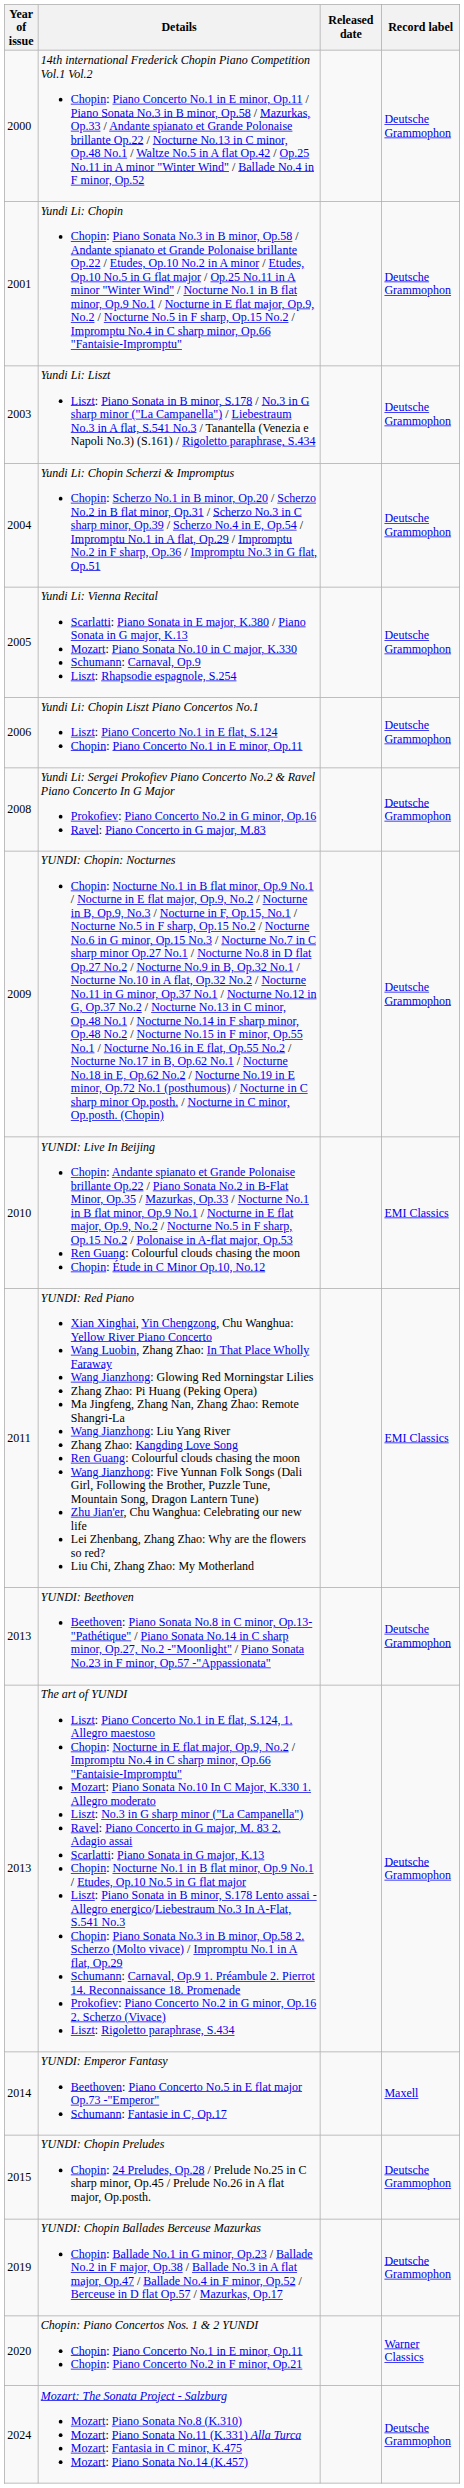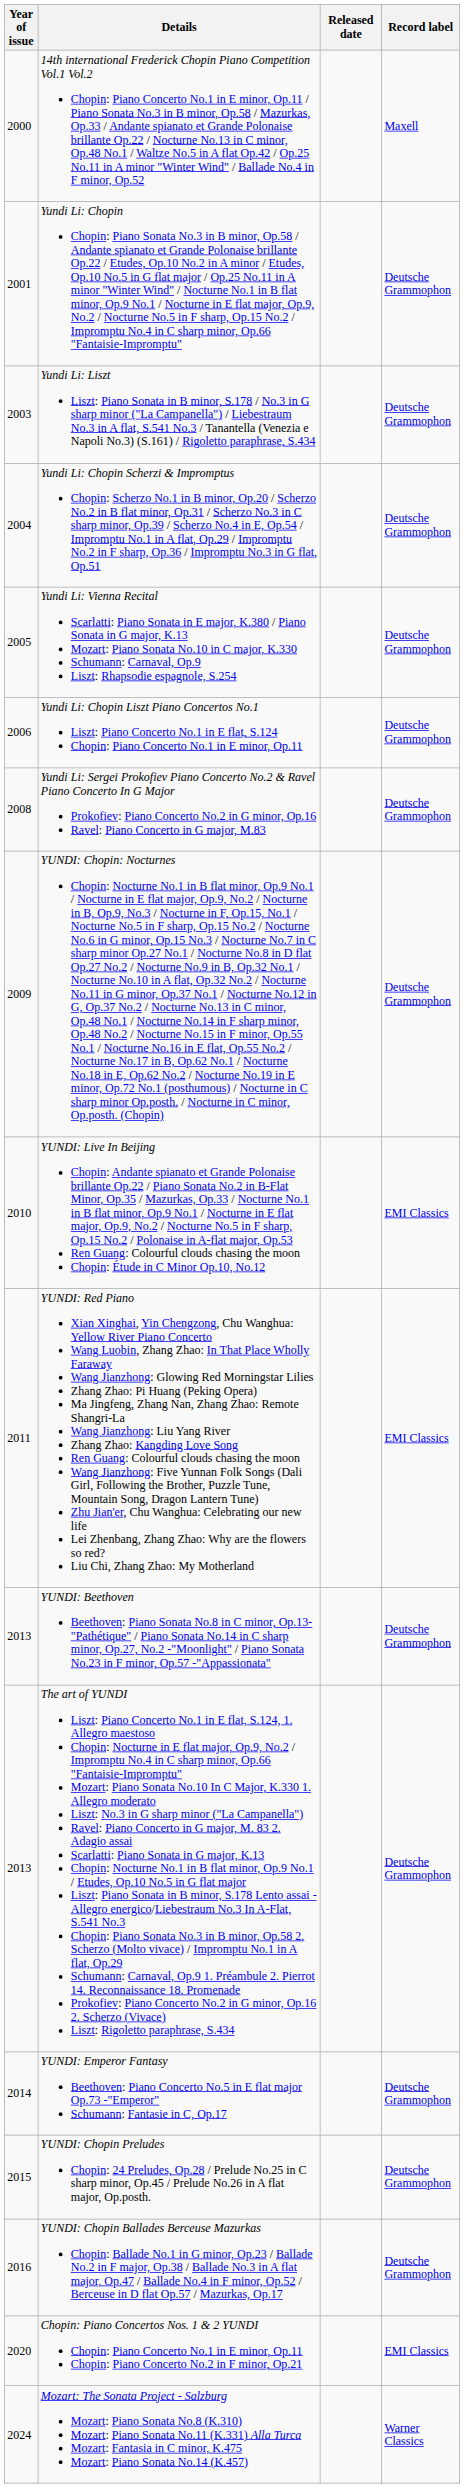(418, 126) Deutsche Grammophon -> (401, 126) Maxell
(401, 2093) Maxell -> (418, 2093) Deutsche Grammophon
(19, 2267) 2019 -> (19, 2267) 2016
(404, 2351) Warner Classics -> (417, 2351) EMI Classics
(418, 2434) Deutsche Grammophon -> (404, 2434) Warner Classics
